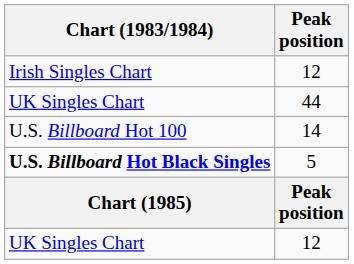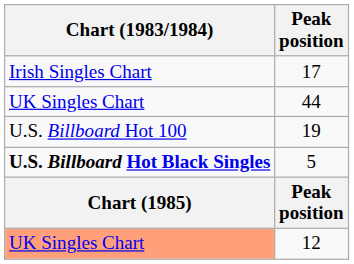(311, 71) 12 -> (311, 71) 17
(311, 131) 14 -> (311, 131) 19
(77, 243) no background -> (77, 243) lightsalmon background
